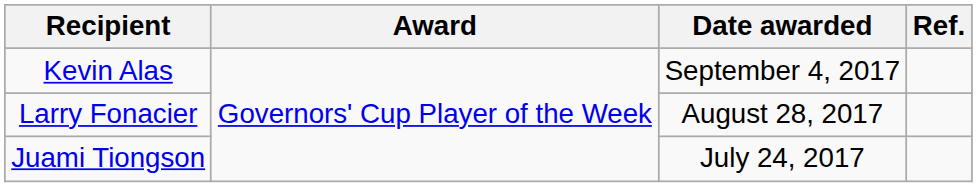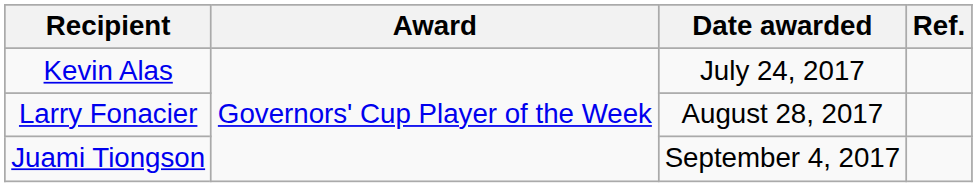(782, 70) September 4, 2017 -> (782, 70) July 24, 2017
(782, 158) July 24, 2017 -> (782, 158) September 4, 2017
